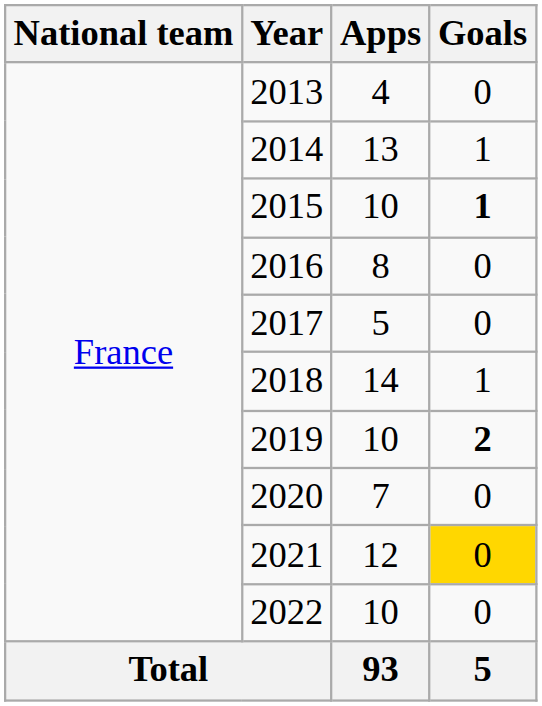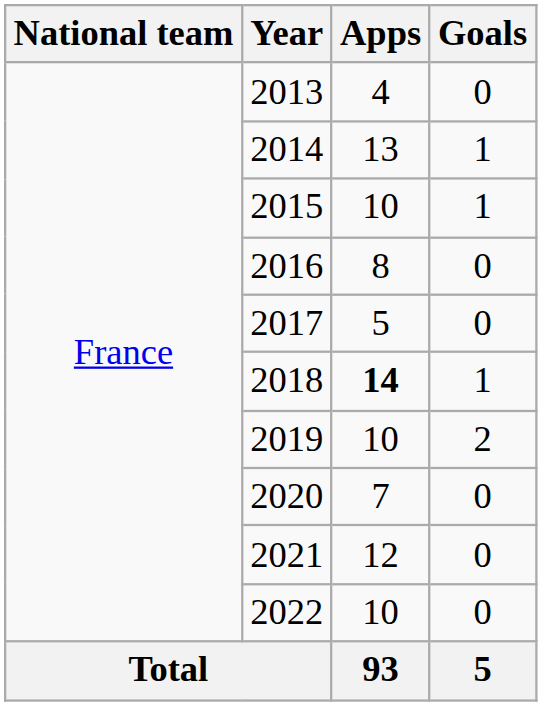(483, 206) bold -> (483, 206) normal
(381, 380) normal -> (381, 380) bold
(483, 438) bold -> (483, 438) normal
(483, 554) gold background -> (483, 554) no background
